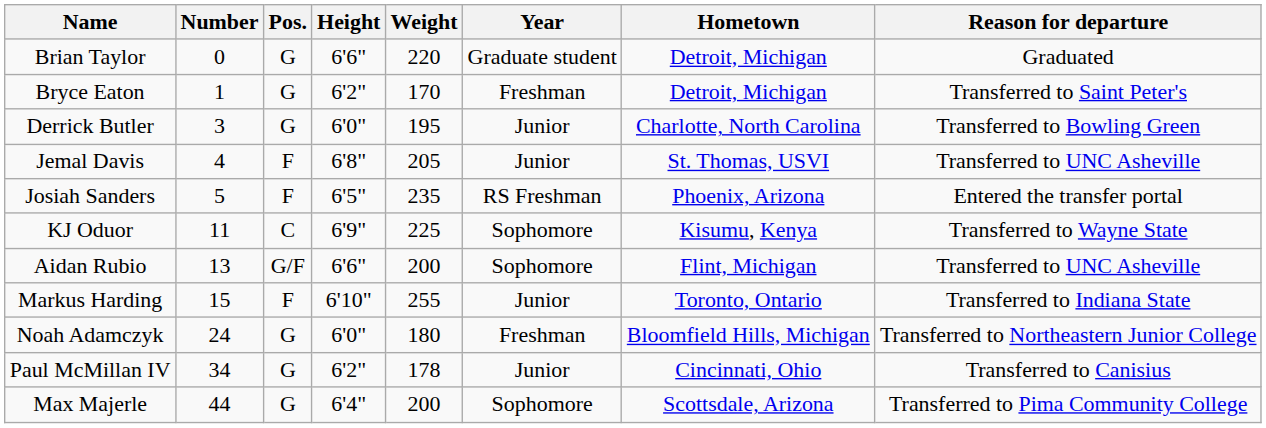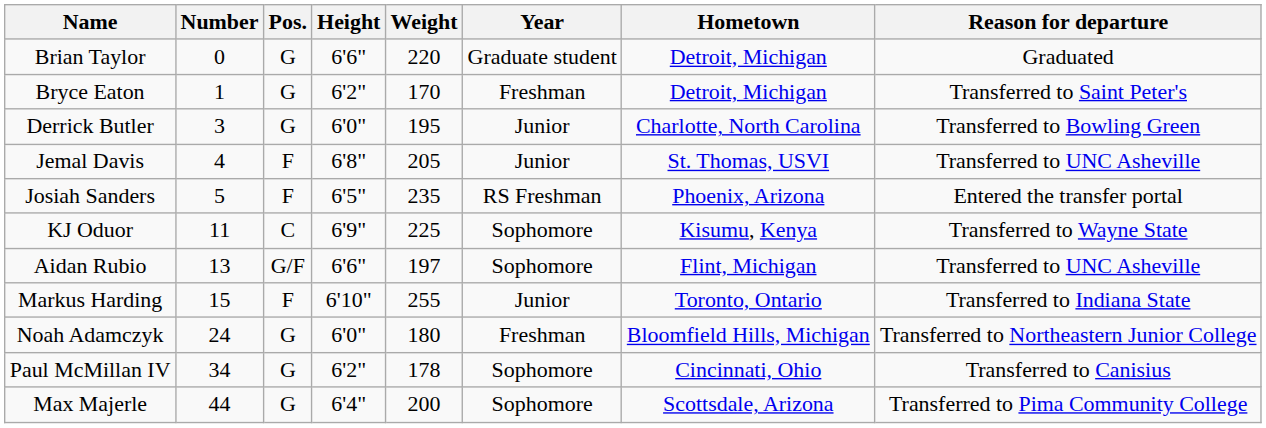(424, 265) 200 -> (424, 265) 197
(542, 369) Junior -> (542, 369) Sophomore
